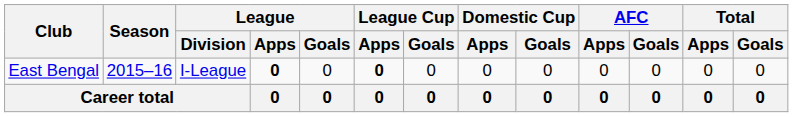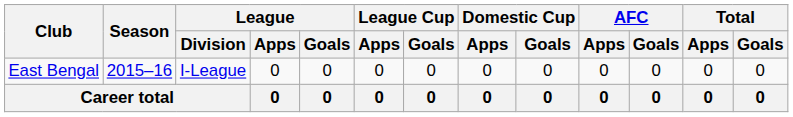(275, 71) bold -> (275, 71) normal
(379, 71) bold -> (379, 71) normal
